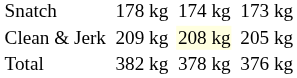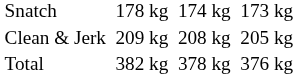(204, 37) lightyellow background -> (204, 37) no background
